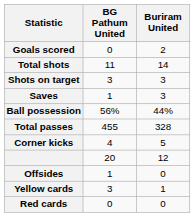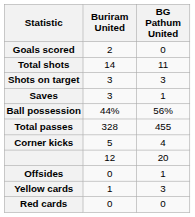columns swapped: (163, 23) <-> (110, 23)
